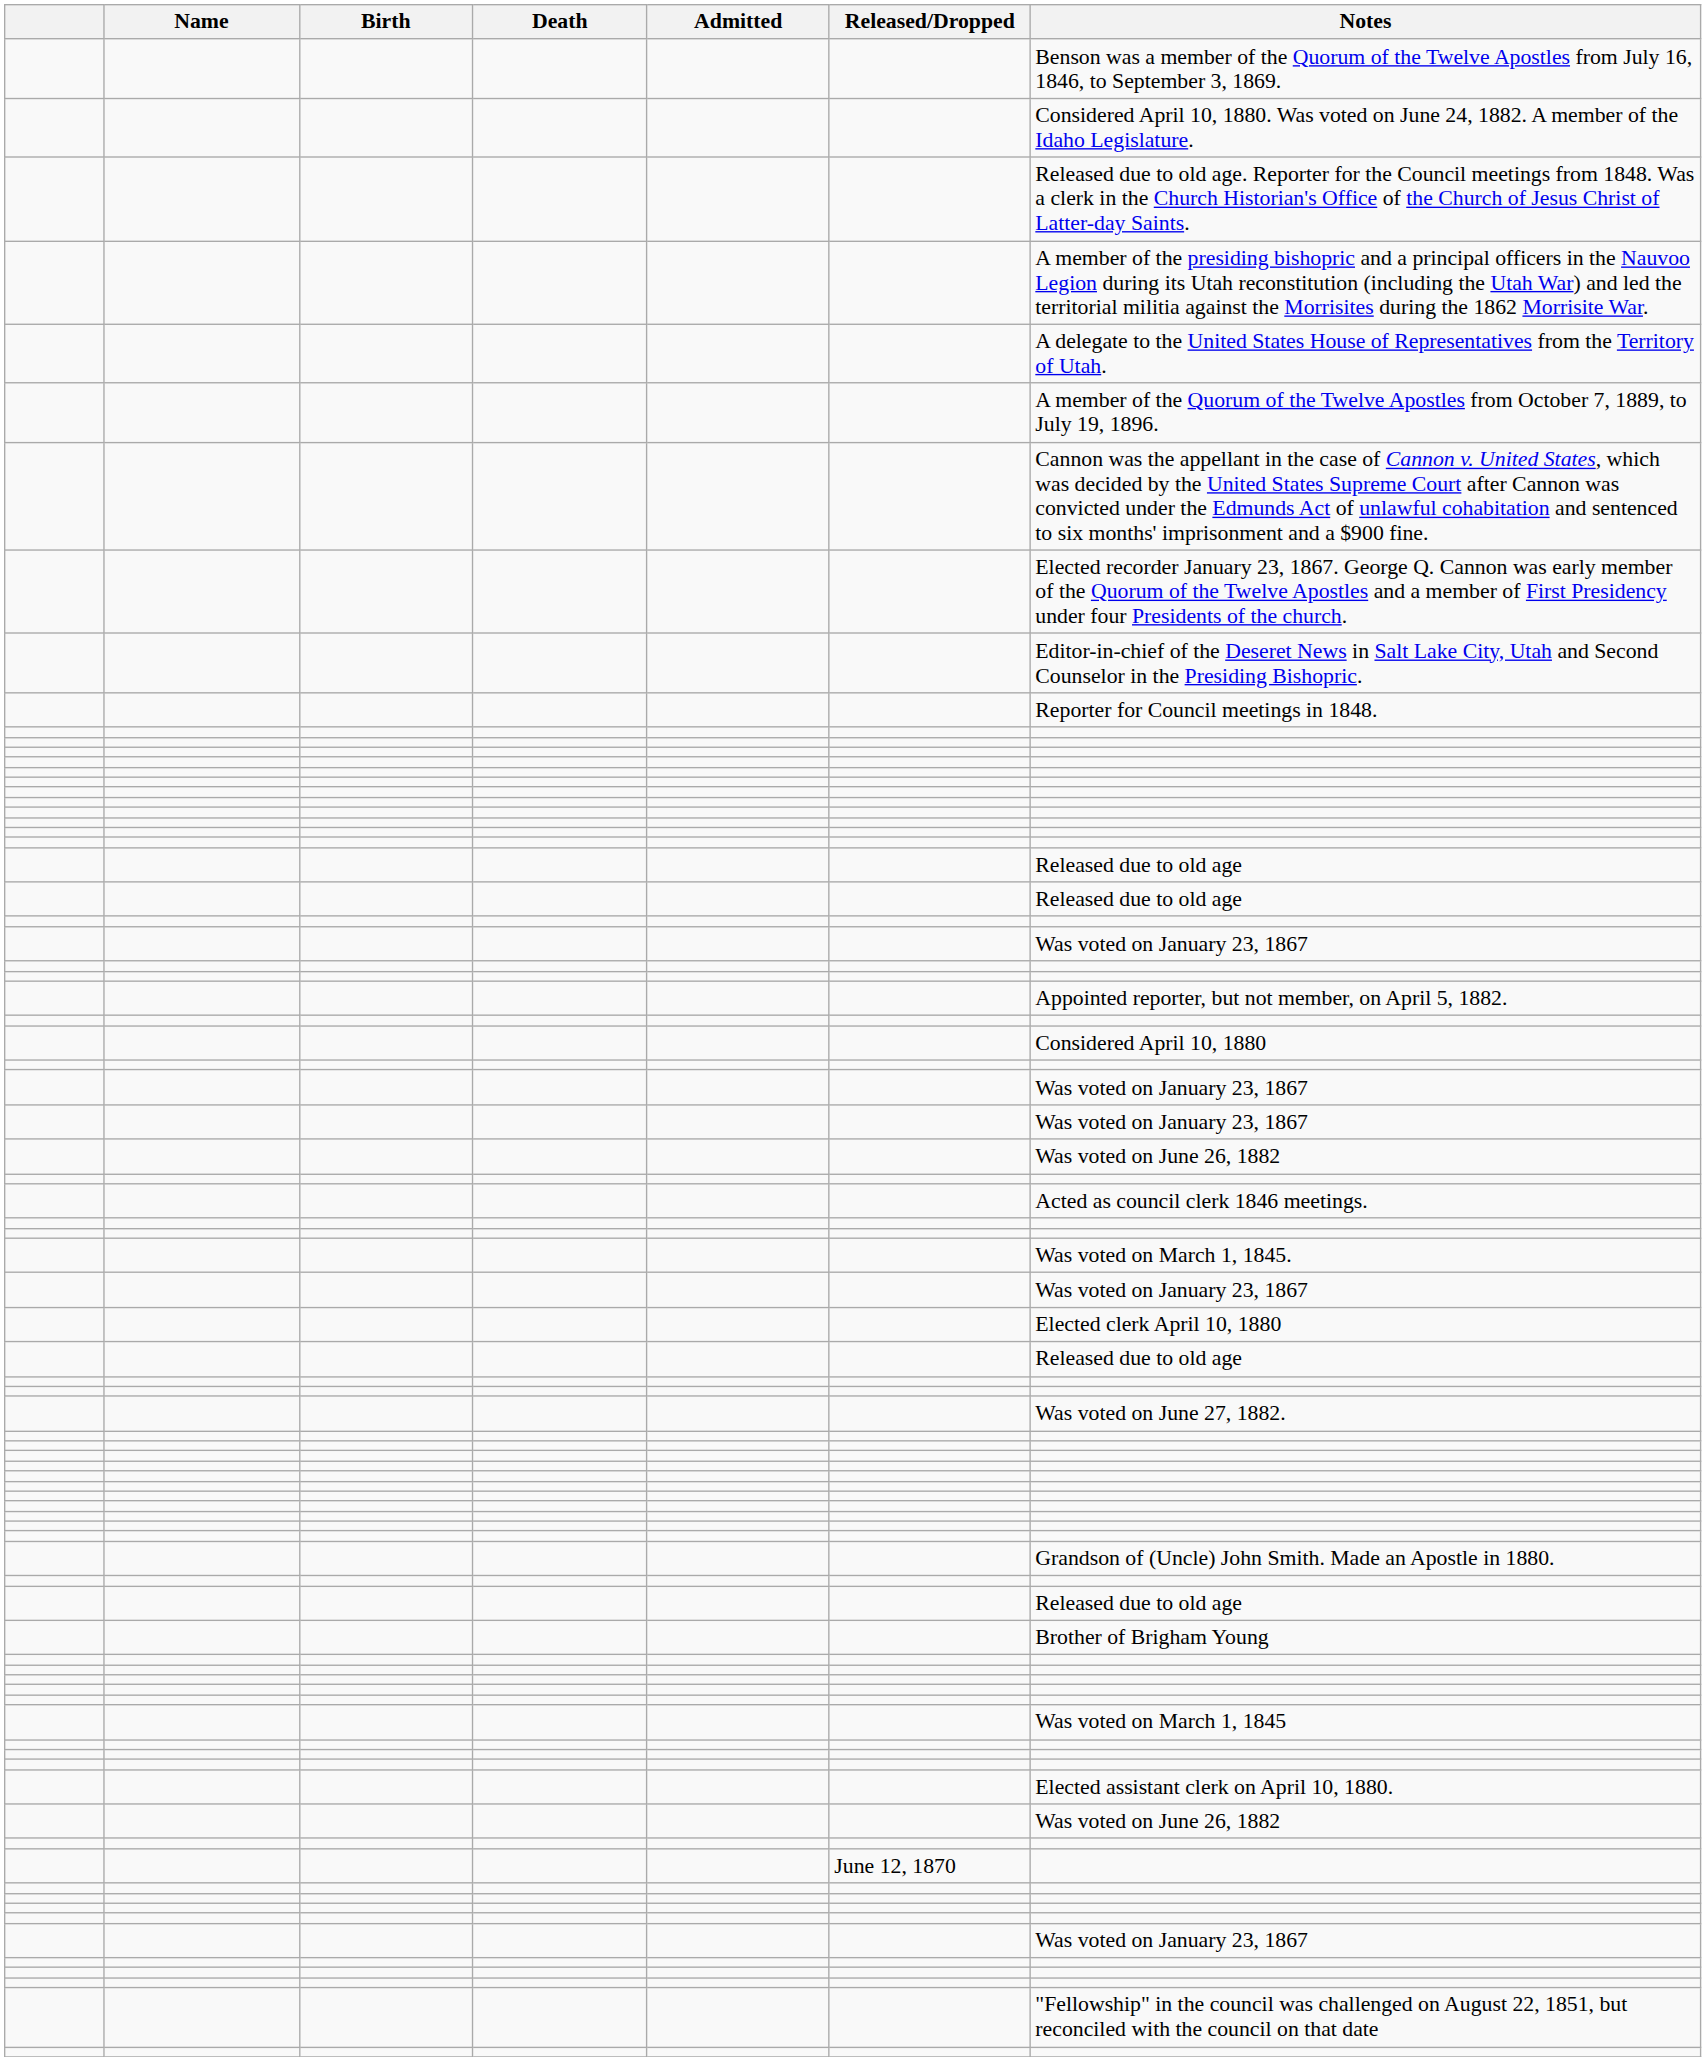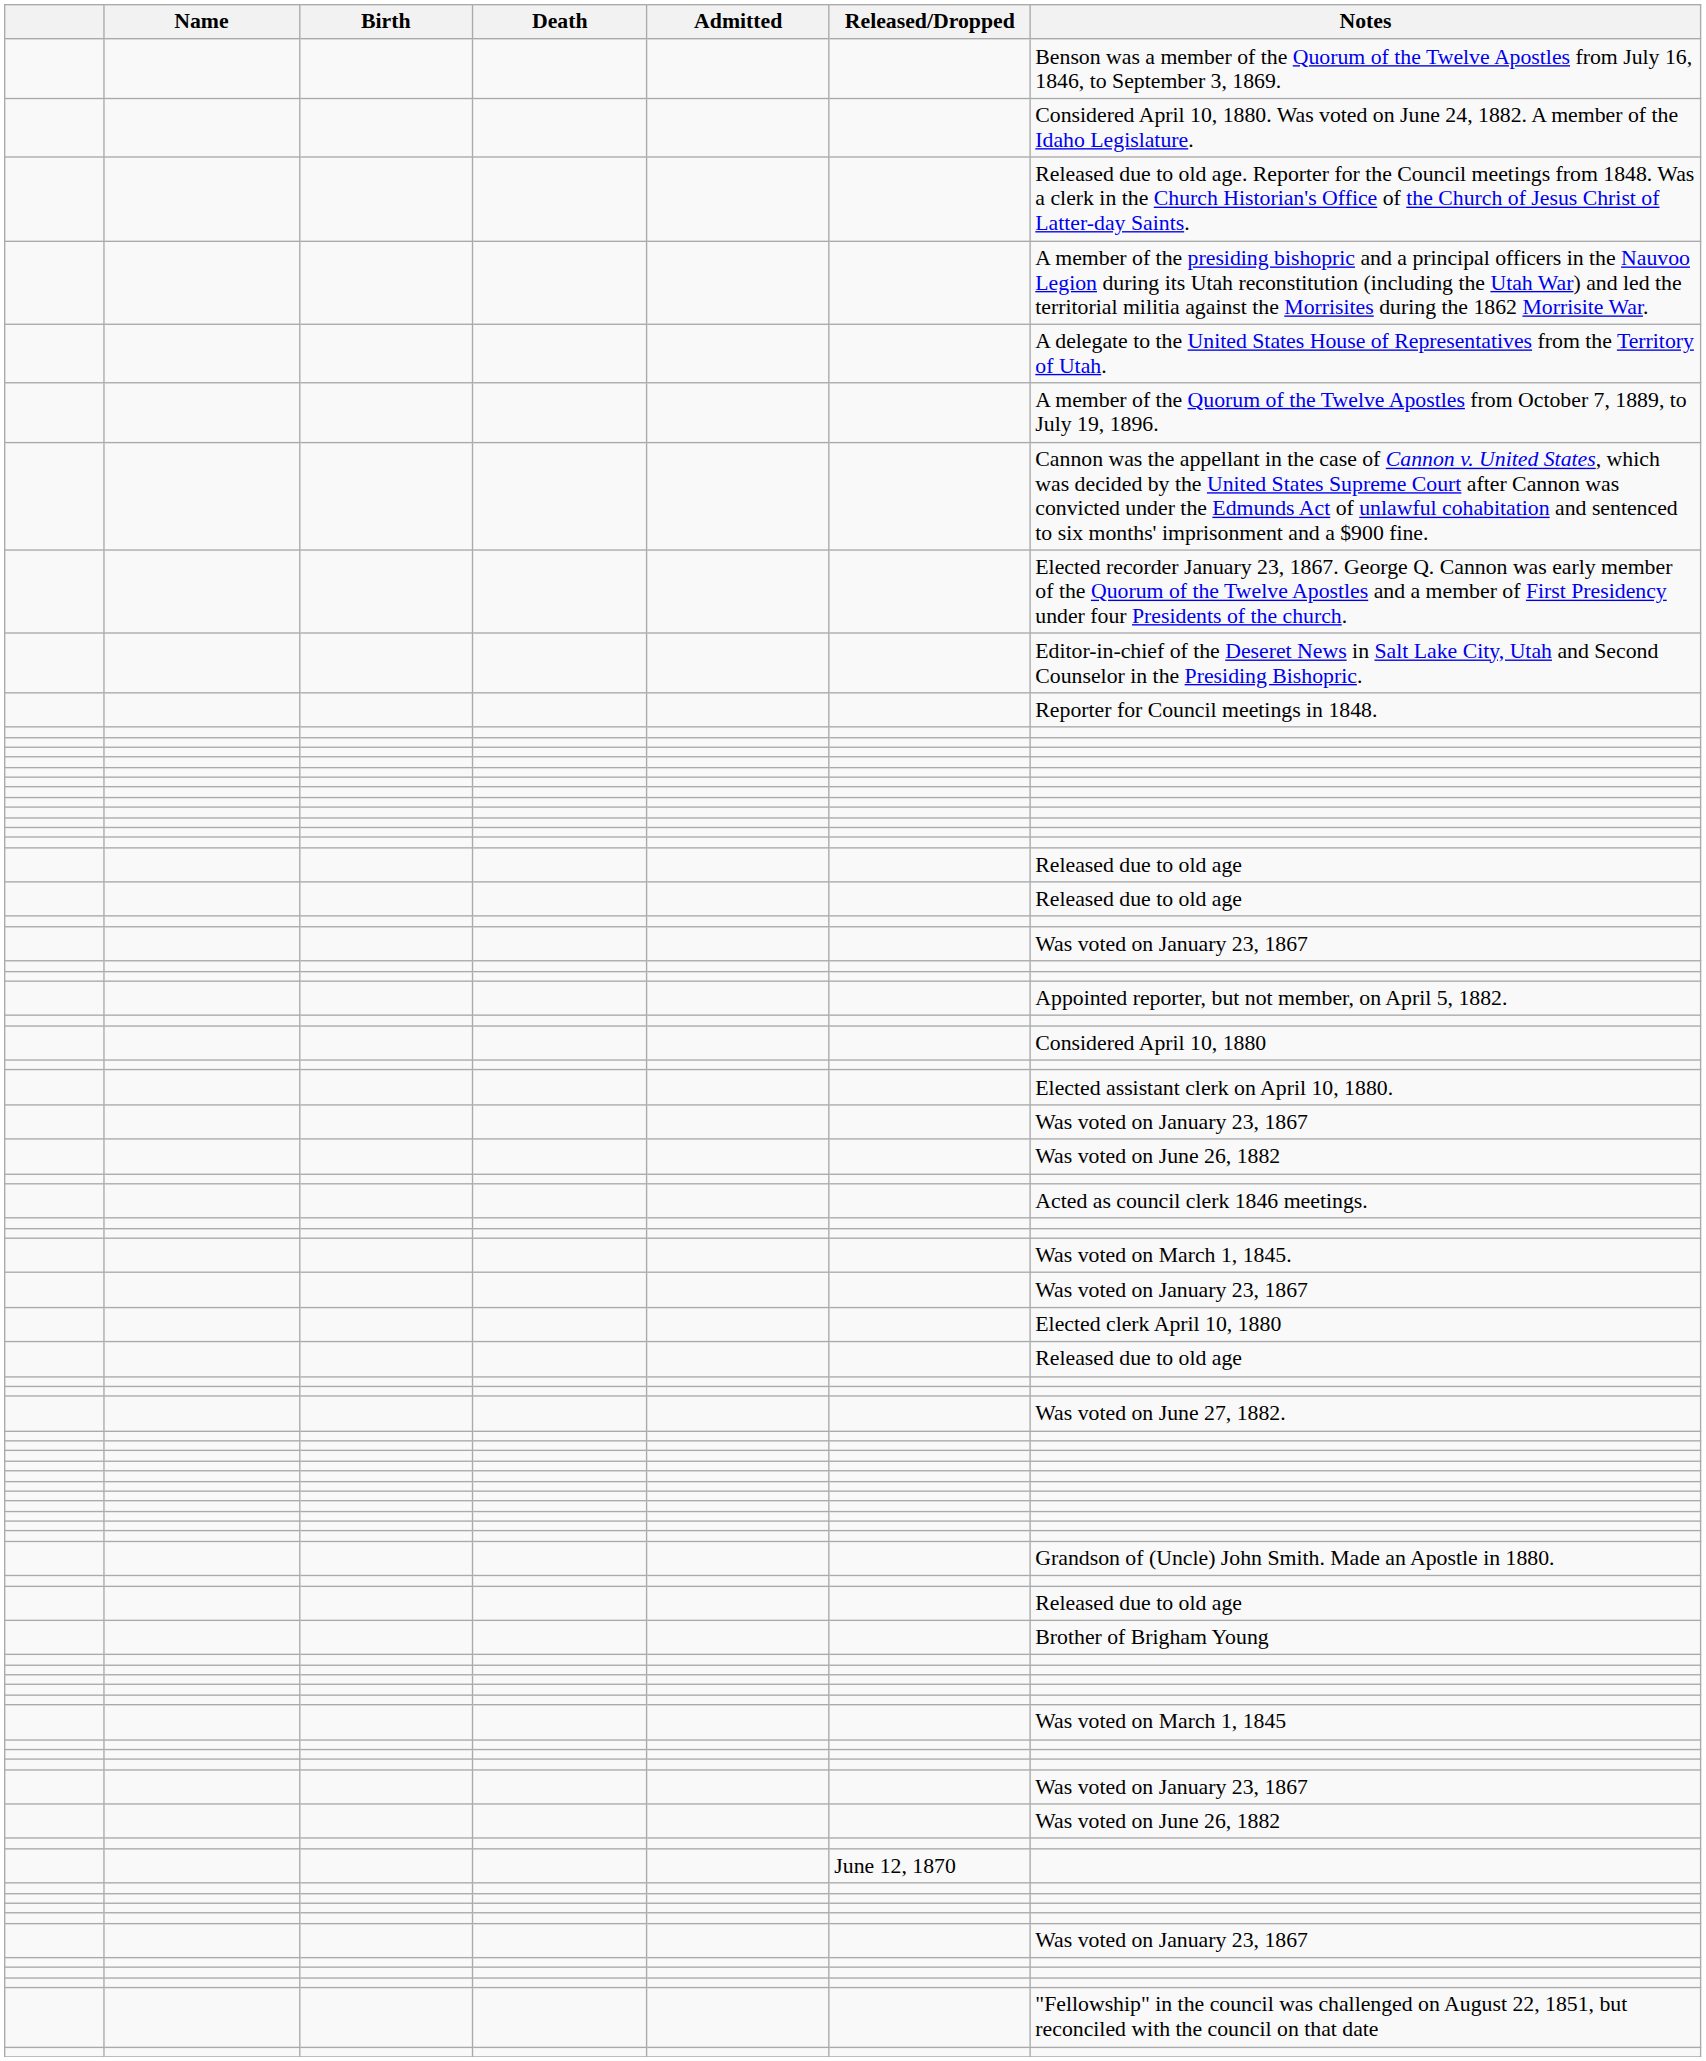(1172, 1087) Was voted on January 23, 1867 -> (1214, 1087) Elected assistant clerk on April 10, 1880.
(1214, 1786) Elected assistant clerk on April 10, 1880. -> (1172, 1786) Was voted on January 23, 1867
